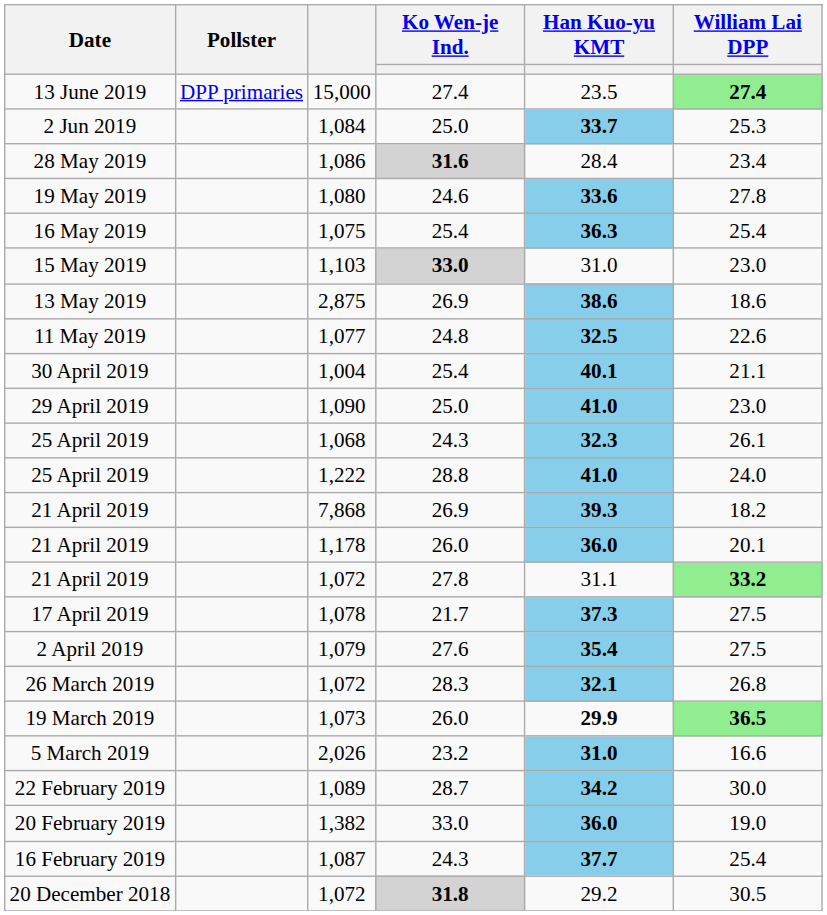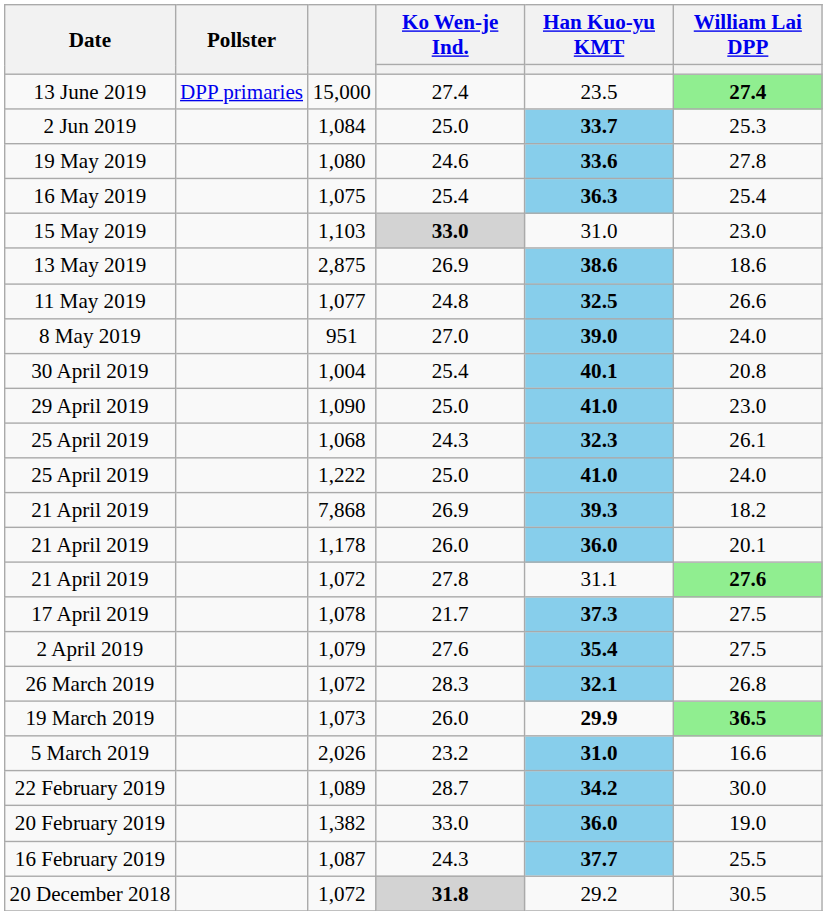- row: (90, 161)
(748, 335) 22.6 -> (748, 300) 26.6
+ row: (90, 335)
(748, 370) 21.1 -> (748, 370) 20.8
(450, 474) 28.8 -> (450, 474) 25.0
(748, 579) 33.2 -> (748, 579) 27.6
(748, 858) 25.4 -> (748, 858) 25.5
